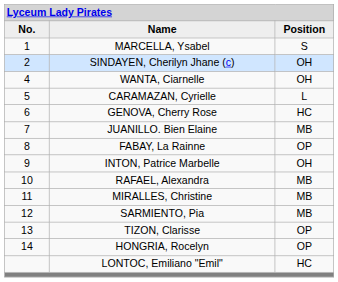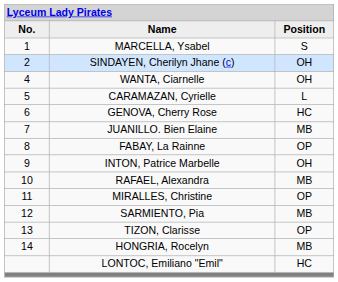(304, 197) MB -> (304, 197) OP
(304, 247) OP -> (304, 247) MB
